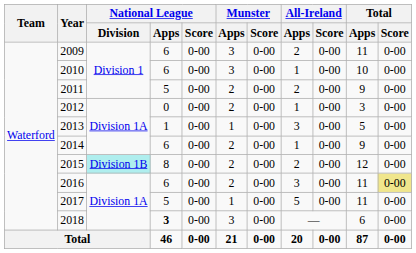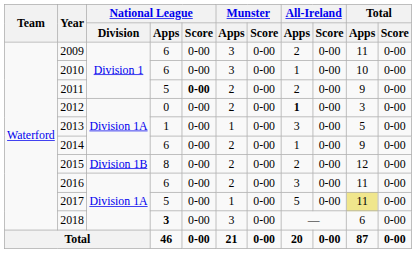(199, 88) normal -> (199, 88) bold
(297, 107) normal -> (297, 107) bold
(118, 164) paleturquoise background -> (118, 164) no background
(395, 182) khaki background -> (395, 182) no background
(362, 201) no background -> (362, 201) khaki background
